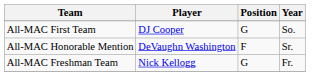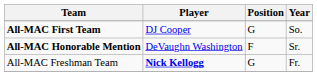(51, 29) normal -> (54, 29) bold
(70, 46) normal -> (74, 46) bold
(167, 63) normal -> (175, 63) bold
